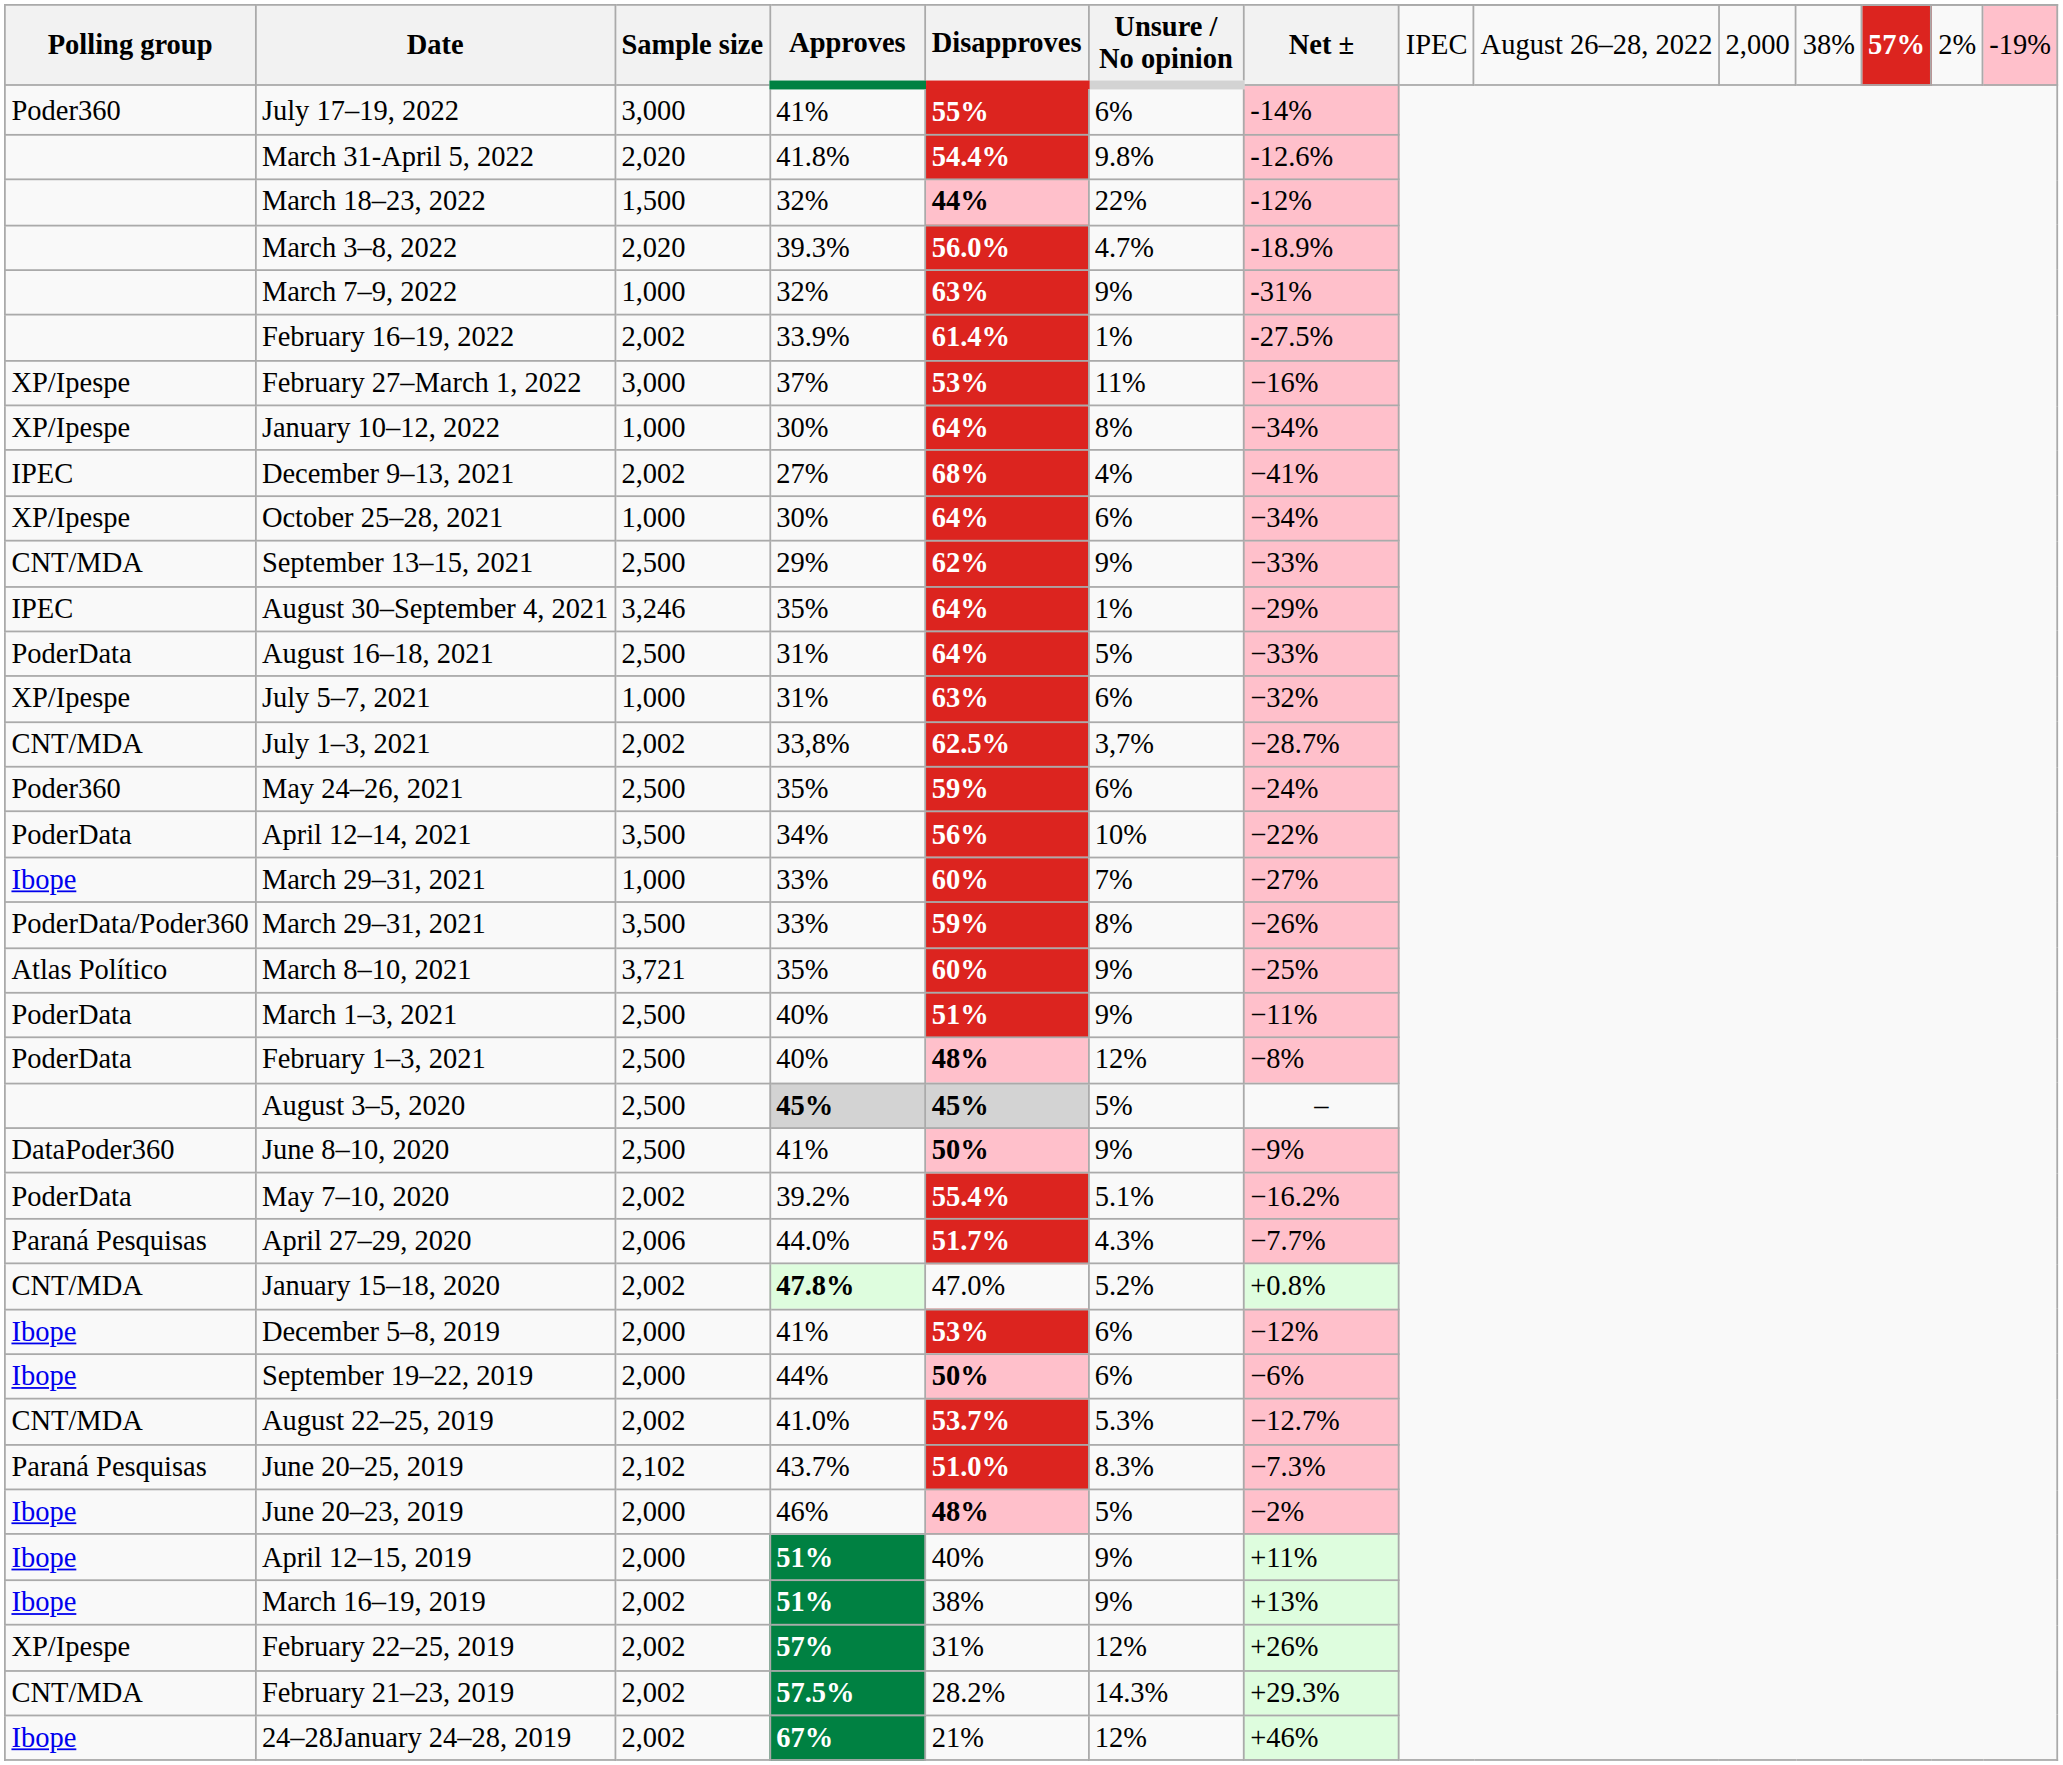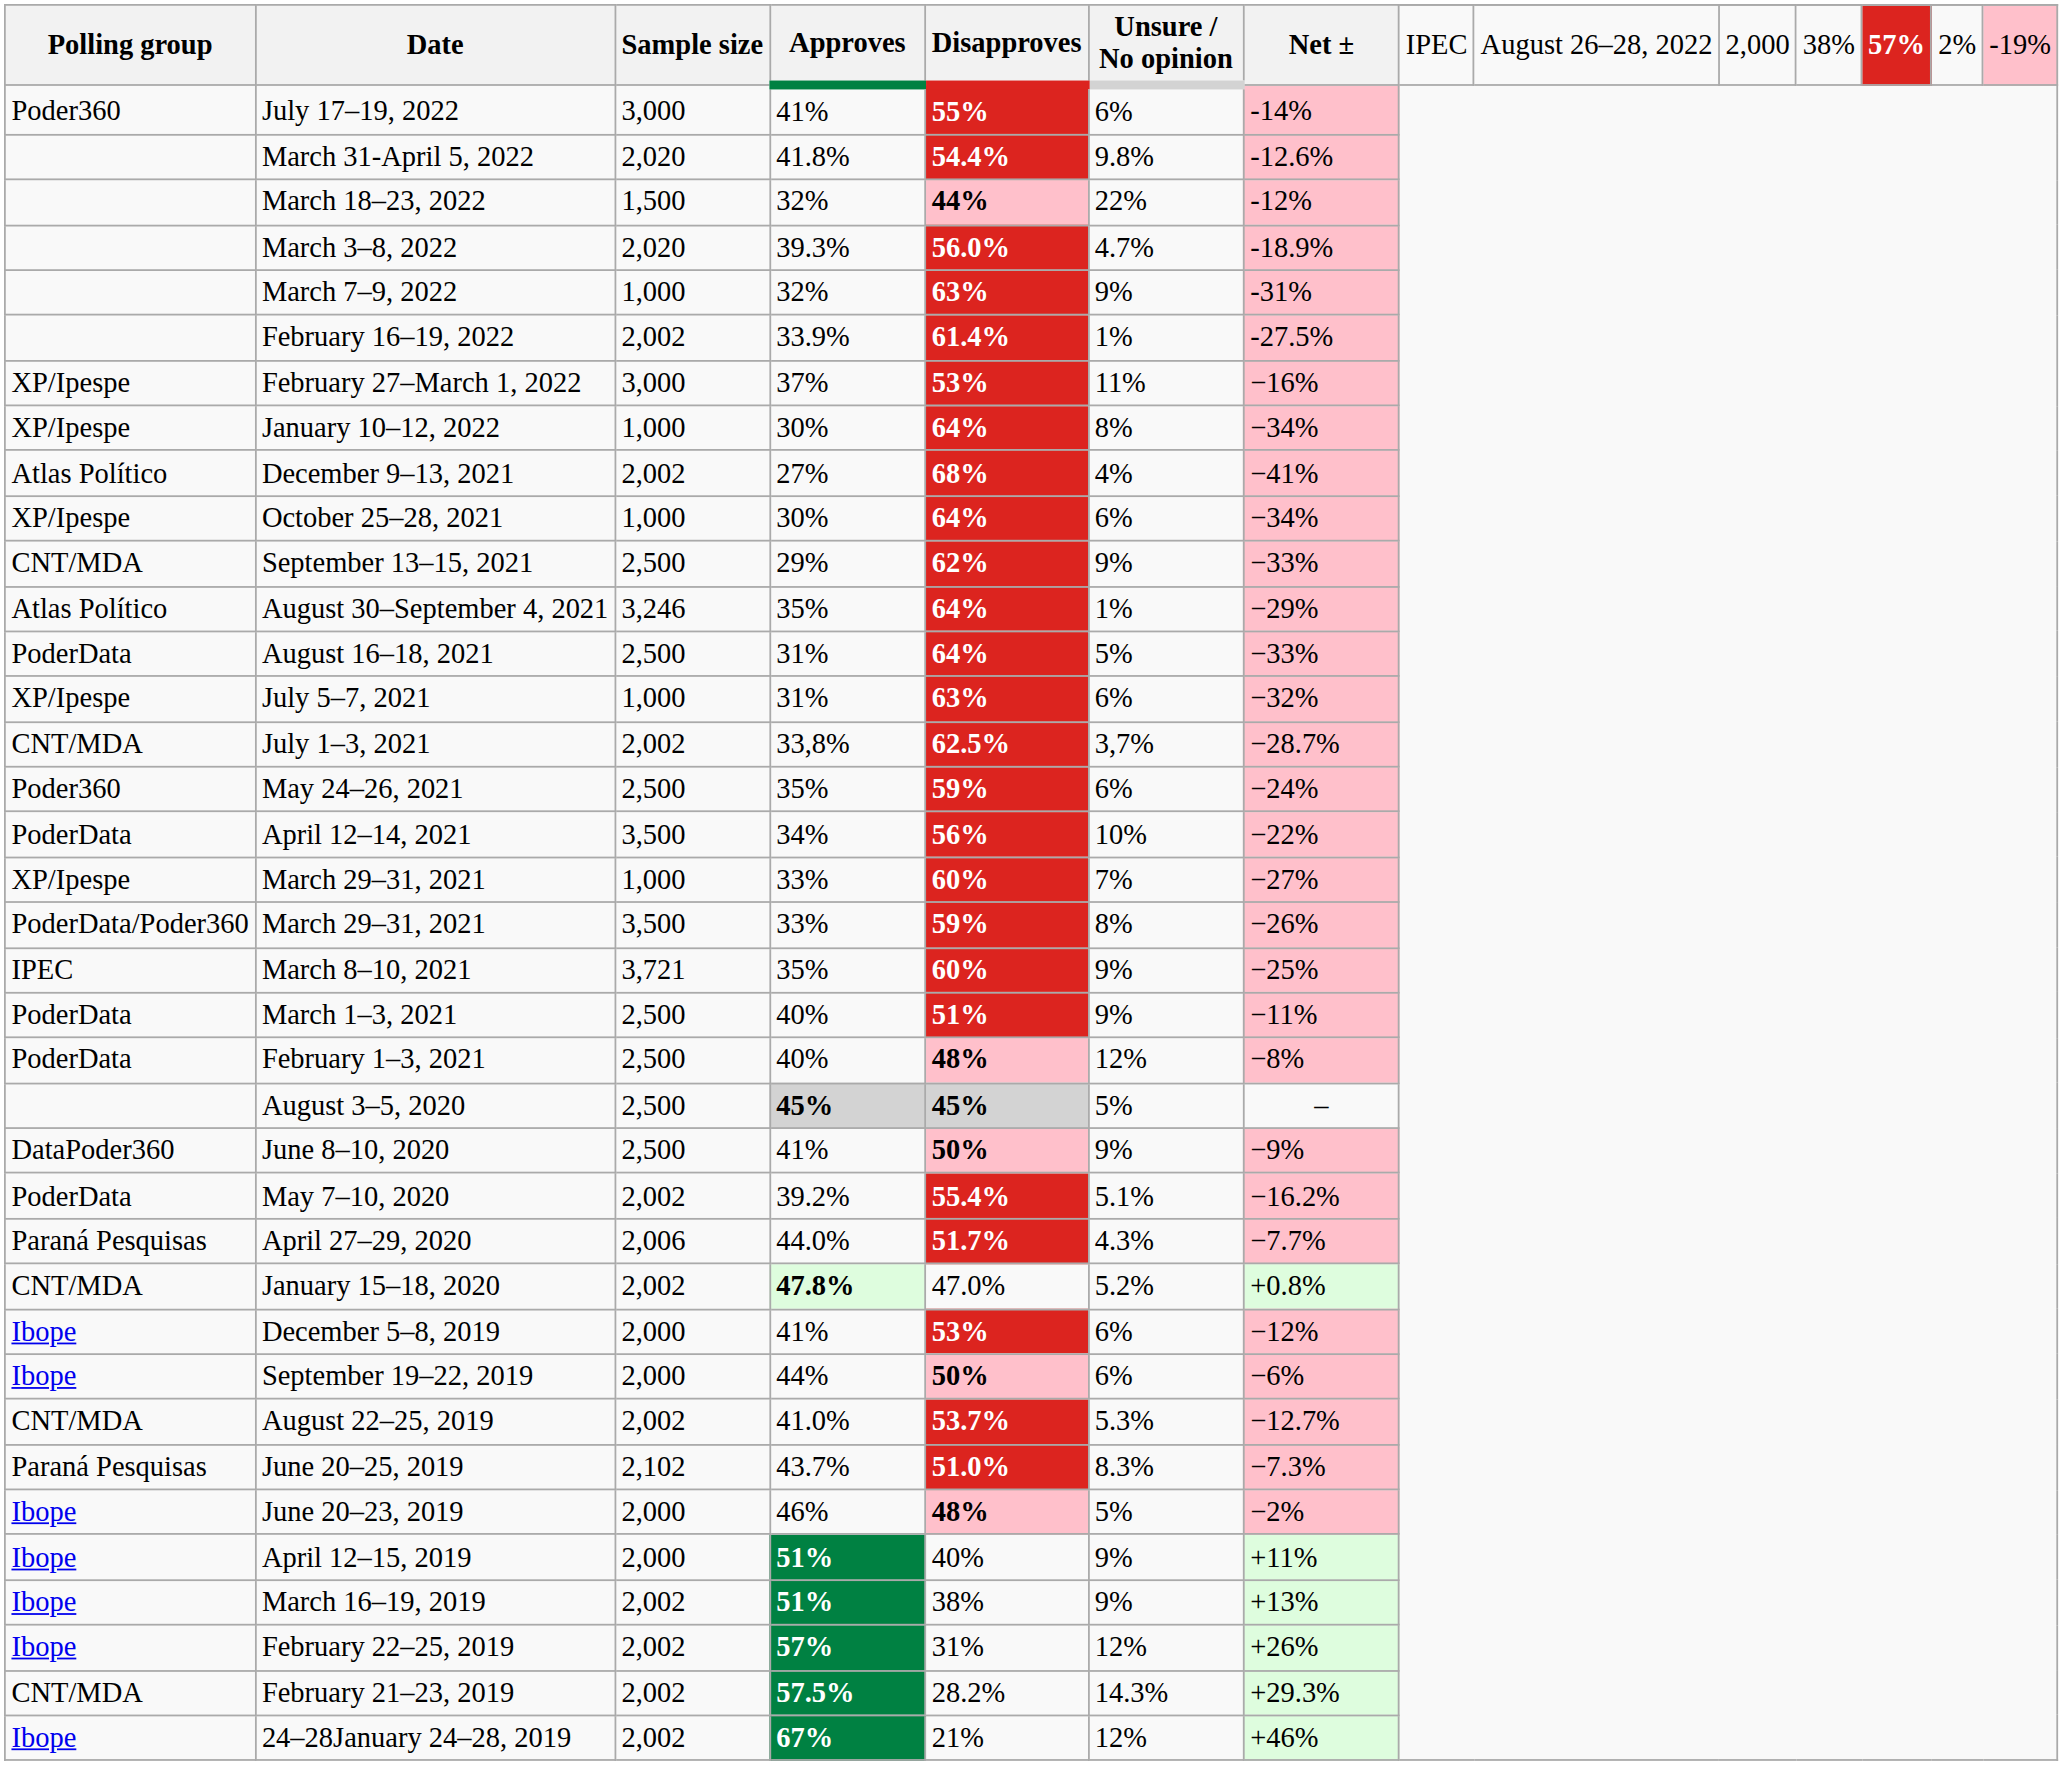(42, 472) IPEC -> (89, 472) Atlas Político
(42, 608) IPEC -> (89, 608) Atlas Político
(44, 879) Ibope -> (71, 879) XP/Ipespe
(89, 969) Atlas Político -> (42, 969) IPEC
(71, 1647) XP/Ipespe -> (44, 1647) Ibope
